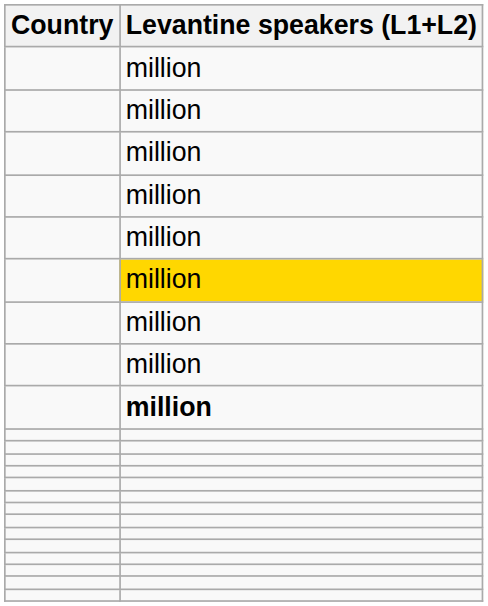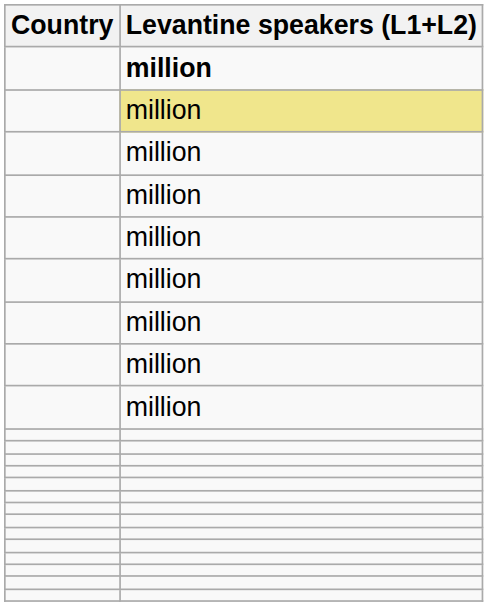(164, 68) normal -> (169, 68) bold
(164, 110) no background -> (164, 110) khaki background
(164, 279) gold background -> (164, 279) no background
(169, 407) bold -> (164, 407) normal
